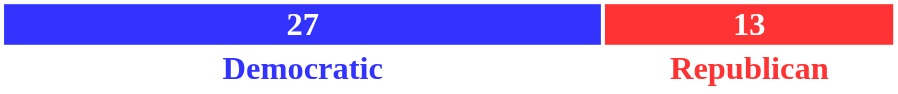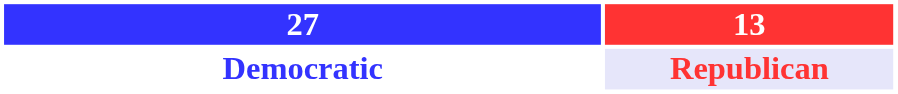(749, 68) no background -> (749, 68) lavender background
